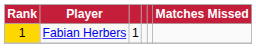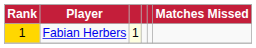(135, 33) no background -> (135, 33) lightyellow background
